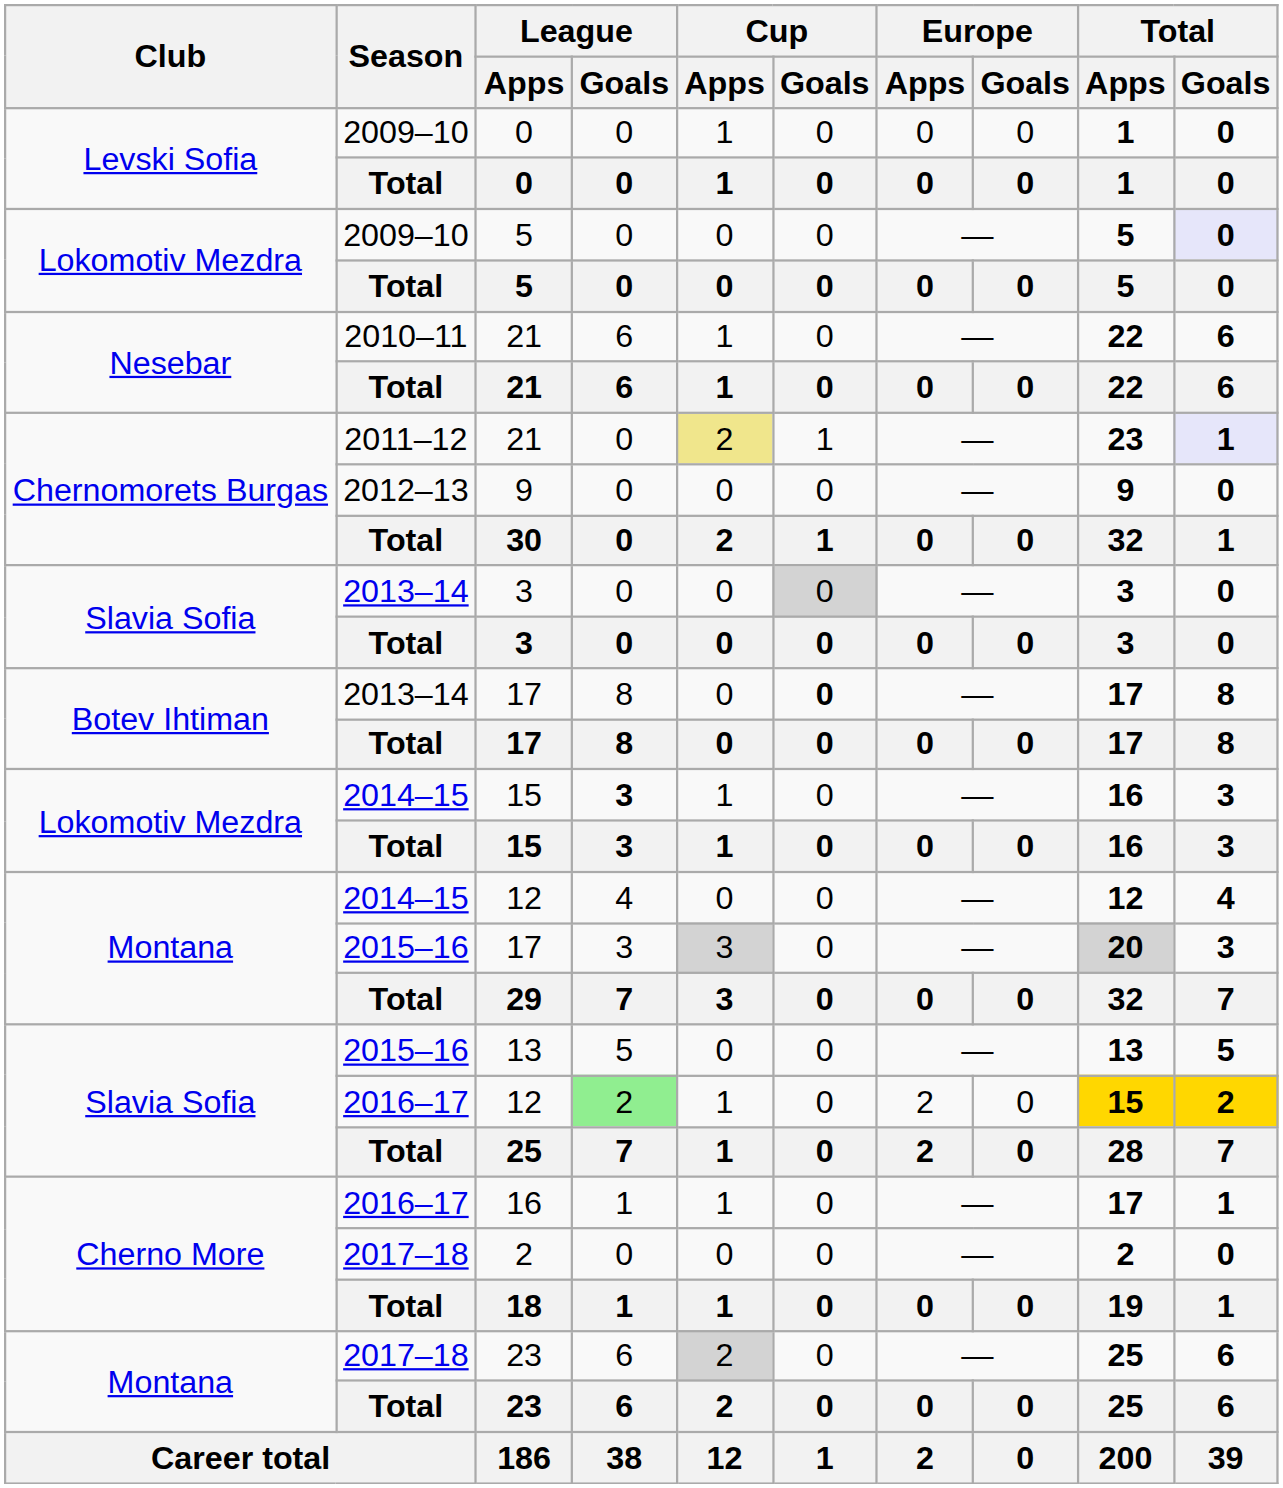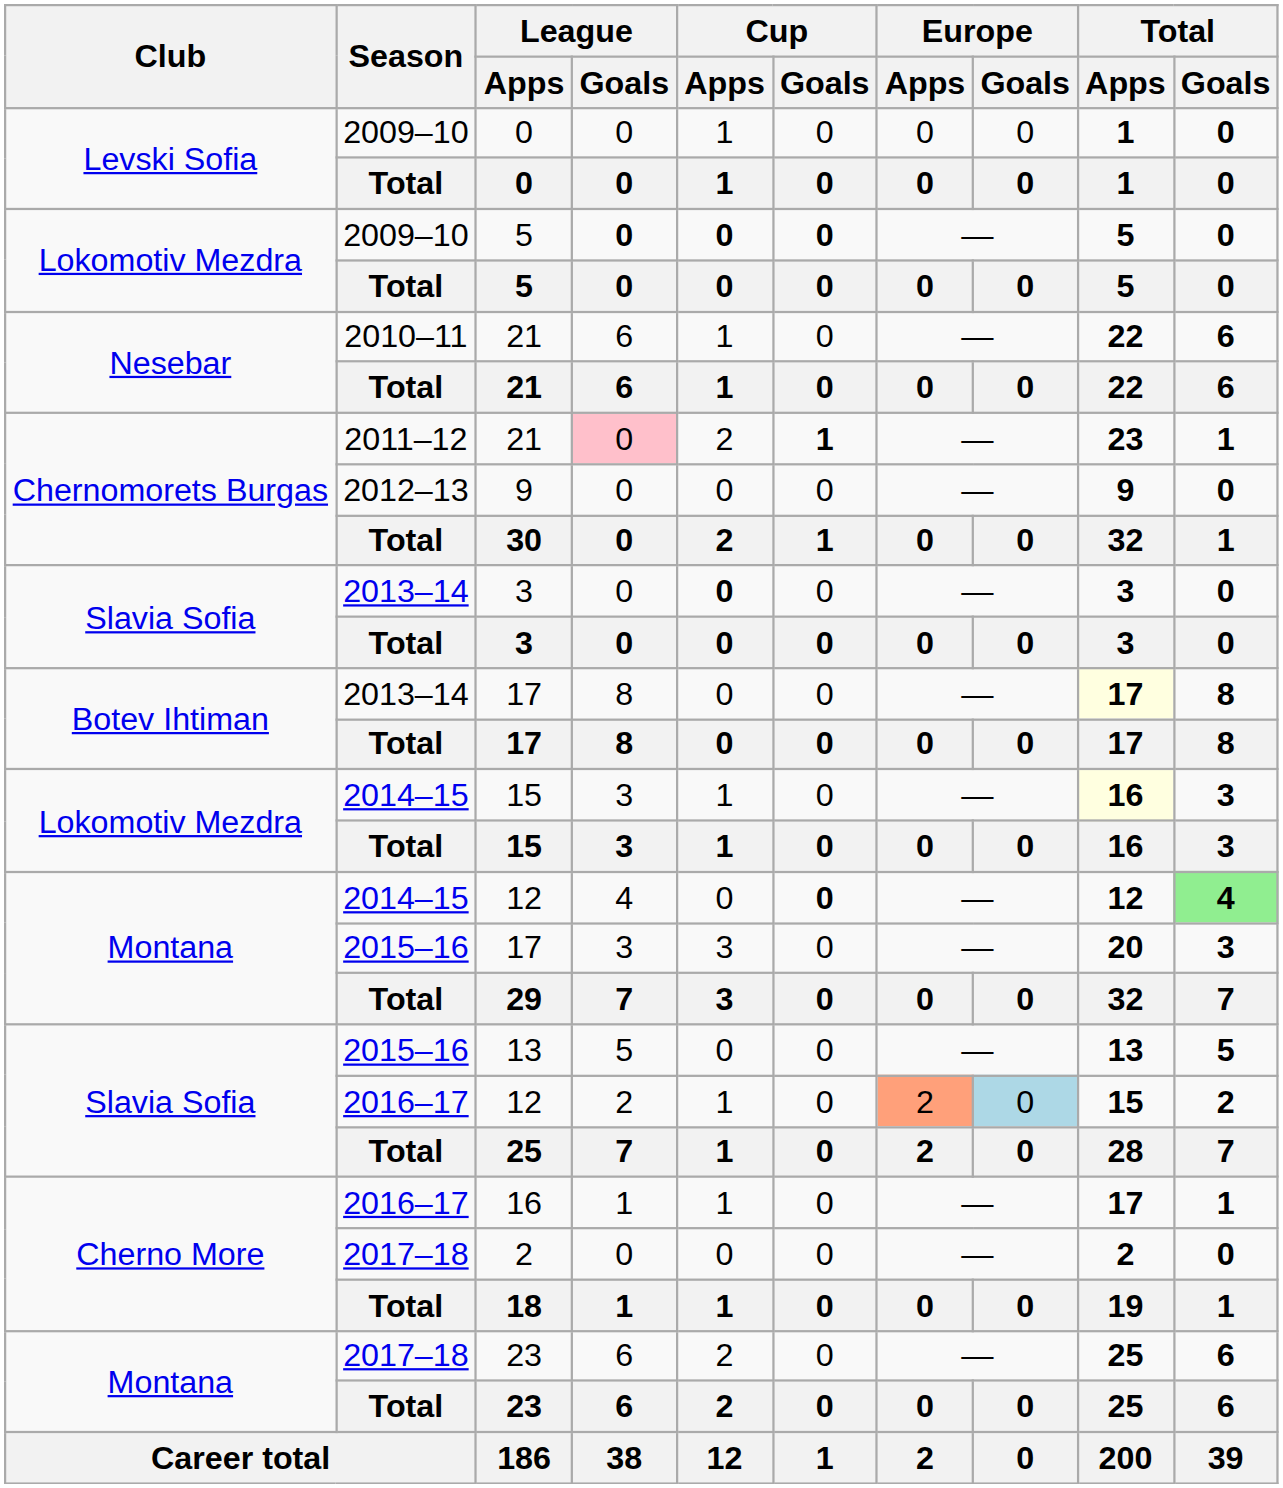(624, 235) normal -> (624, 235) bold
(725, 235) normal -> (725, 235) bold
(825, 235) normal -> (825, 235) bold
(1226, 235) lavender background -> (1226, 235) no background
(624, 439) no background -> (624, 439) pink background
(725, 439) khaki background -> (725, 439) no background
(825, 439) normal -> (825, 439) bold
(1226, 439) lavender background -> (1226, 439) no background
(725, 592) normal -> (725, 592) bold
(825, 592) lightgrey background -> (825, 592) no background
(825, 693) bold -> (825, 693) normal
(1125, 693) no background -> (1125, 693) lightyellow background
(624, 795) bold -> (624, 795) normal
(1125, 795) no background -> (1125, 795) lightyellow background
(825, 897) normal -> (825, 897) bold
(1226, 897) no background -> (1226, 897) lightgreen background
(725, 948) lightgrey background -> (725, 948) no background
(1125, 948) lightgrey background -> (1125, 948) no background
(624, 1101) lightgreen background -> (624, 1101) no background
(925, 1101) no background -> (925, 1101) lightsalmon background
(1025, 1101) no background -> (1025, 1101) lightblue background
(1125, 1101) gold background -> (1125, 1101) no background
(1226, 1101) gold background -> (1226, 1101) no background
(725, 1356) lightgrey background -> (725, 1356) no background
